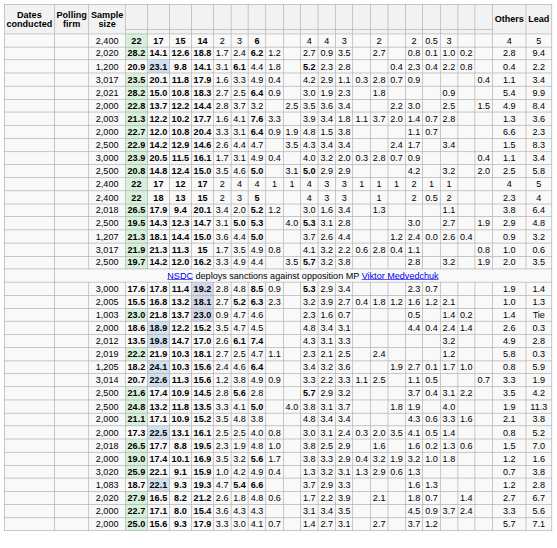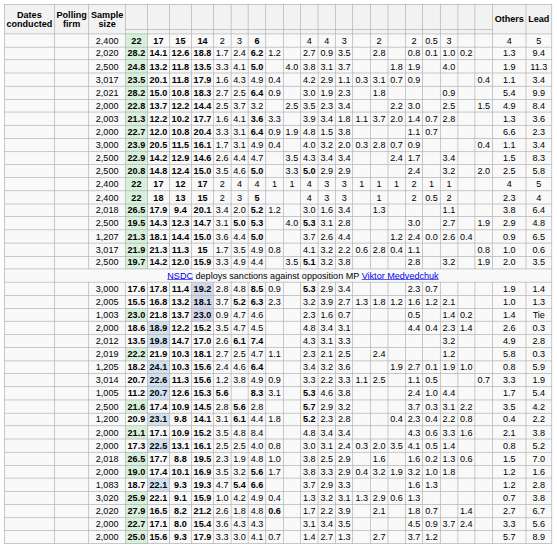(379, 54) 2.7 -> (379, 54) 2.8
(509, 54) 2.8 -> (509, 54) 1.3
rows swapped: (107, 407) <-> (107, 67)
(240, 80) 3.3 -> (240, 80) 4.3
(379, 80) 2.8 -> (379, 80) 3.1
(222, 106) 2.8 -> (222, 106) 2.5
(327, 106) 3.6 -> (327, 106) 2.3
(257, 119) 7.6 -> (257, 119) 3.6
rows swapped: (107, 145) <-> (107, 158)
(292, 171) 3.1 -> (292, 171) 3.3
(414, 171) 4.2 -> (414, 171) 2.4
(539, 237) 3.2 -> (539, 237) 6.5
(202, 263) 16.2 -> (202, 263) 15.9
(309, 263) 5.7 -> (309, 263) 5.1
(222, 302) 2.7 -> (222, 302) 3.7
(362, 302) 0.4 -> (362, 302) 1.3
(449, 328) 2.4 -> (449, 328) 2.3
(449, 368) 1.7 -> (449, 368) 1.9
+ row: (107, 394)
(431, 394) 0.4 -> (431, 407) 0.3
(257, 420) 3.8 -> (257, 433) 8.4
rows swapped: (107, 472) <-> (107, 485)
(274, 498) normal -> (274, 511) bold
(344, 524) 3.1 -> (344, 537) 1.3
(539, 524) 7.1 -> (539, 537) 8.9
